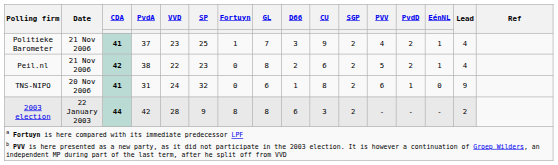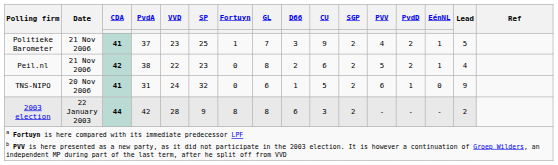(465, 43) 4 -> (465, 43) 5
(324, 86) 8 -> (324, 86) 5
